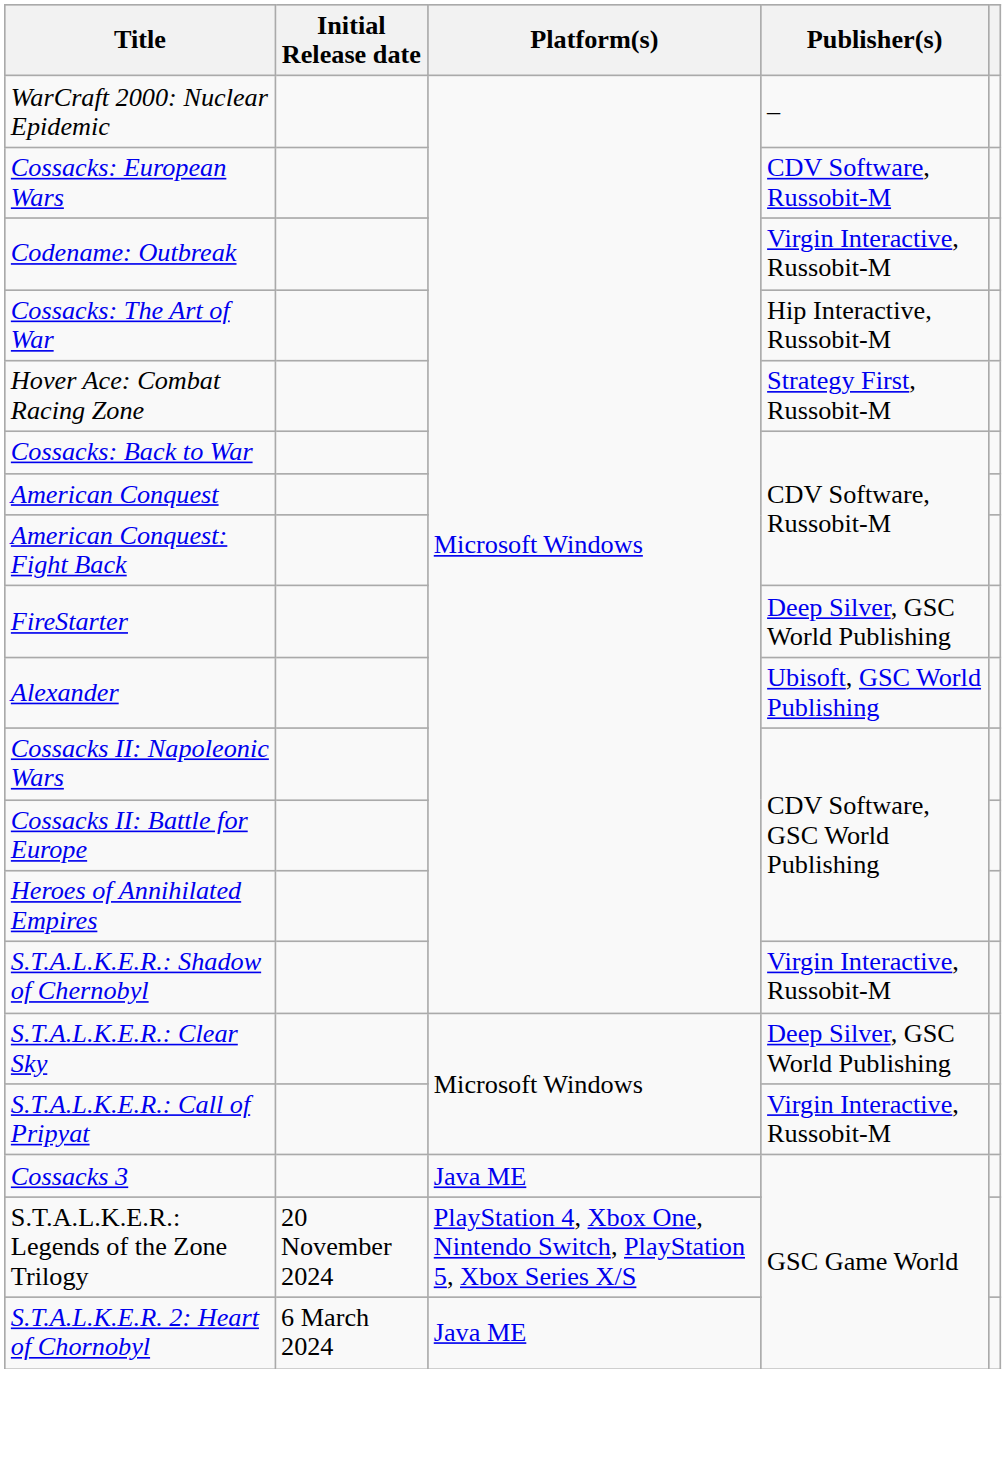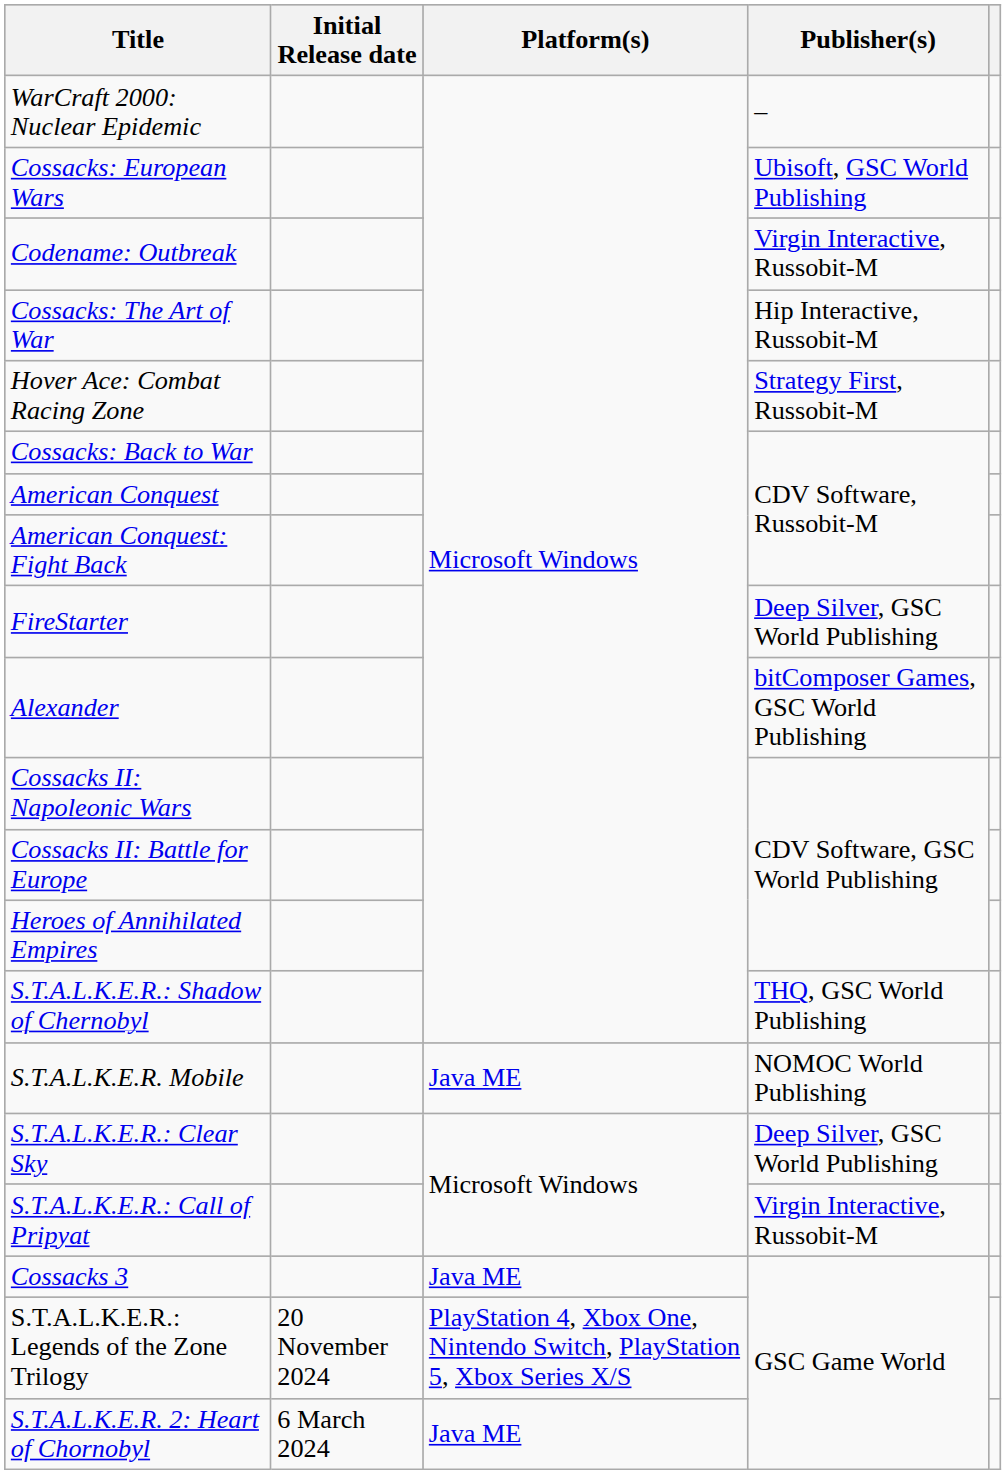(848, 182) CDV Software, Russobit-M -> (861, 182) Ubisoft, GSC World Publishing
(874, 692) Ubisoft, GSC World Publishing -> (865, 707) bitComposer Games, GSC World Publishing
(863, 976) Virgin Interactive, Russobit-M -> (849, 1006) THQ, GSC World Publishing
+ row: (127, 1077)
